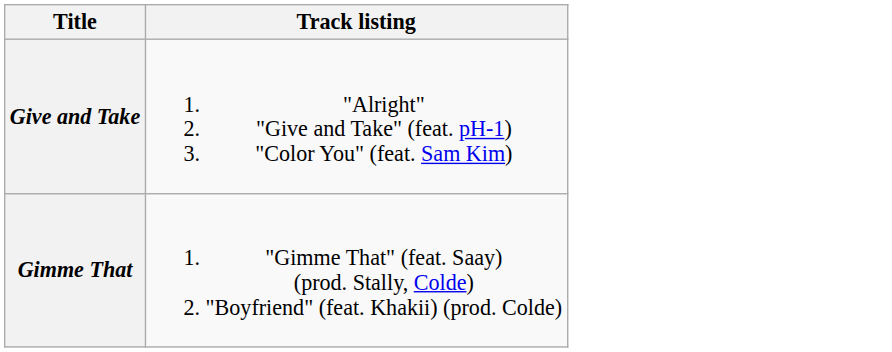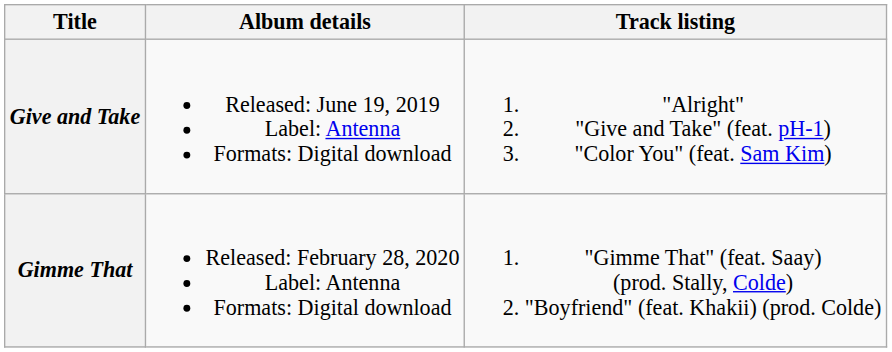+ column: (305, 22)
